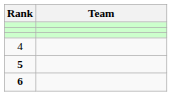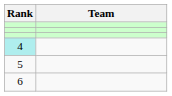(20, 46) no background -> (20, 46) paleturquoise background
(20, 64) bold -> (20, 64) normal
(20, 82) bold -> (20, 82) normal
